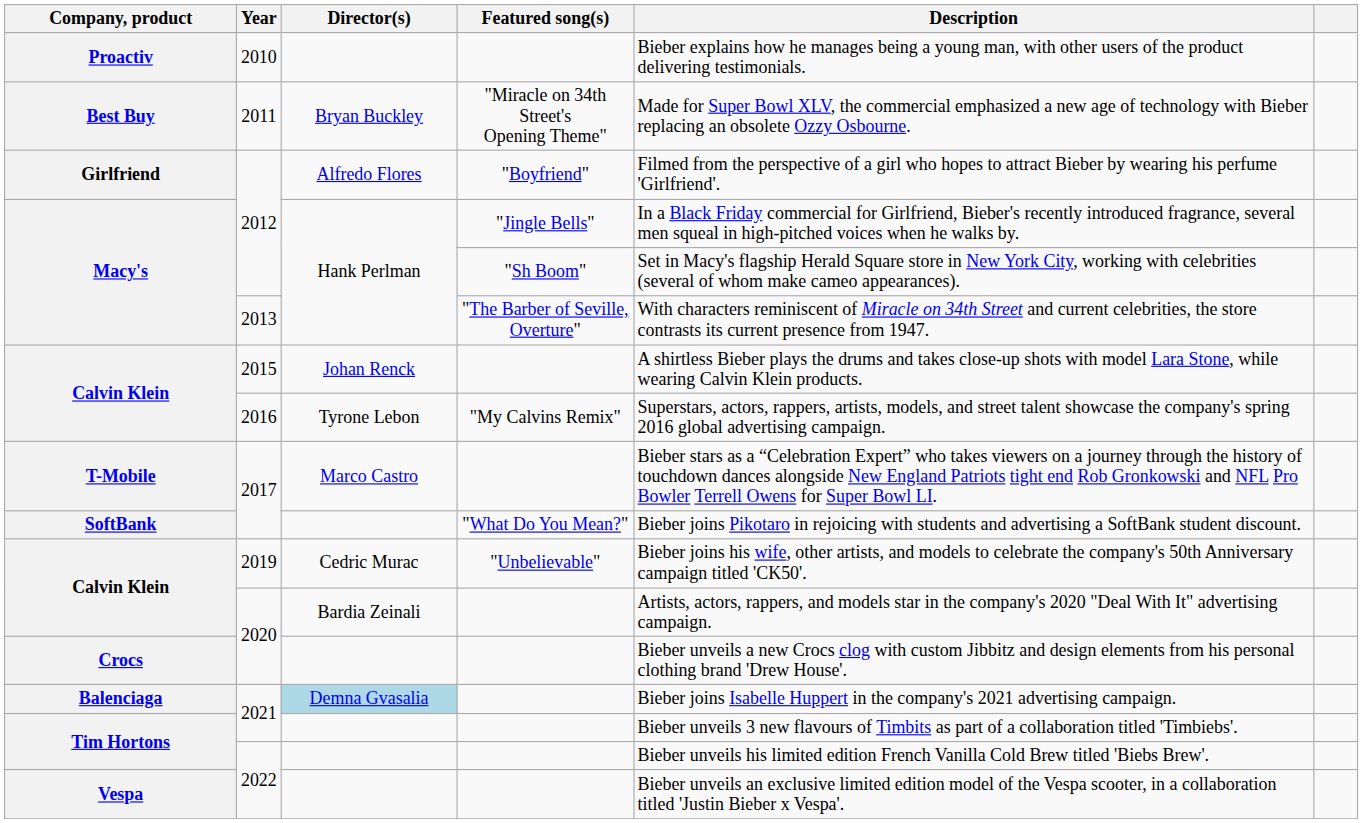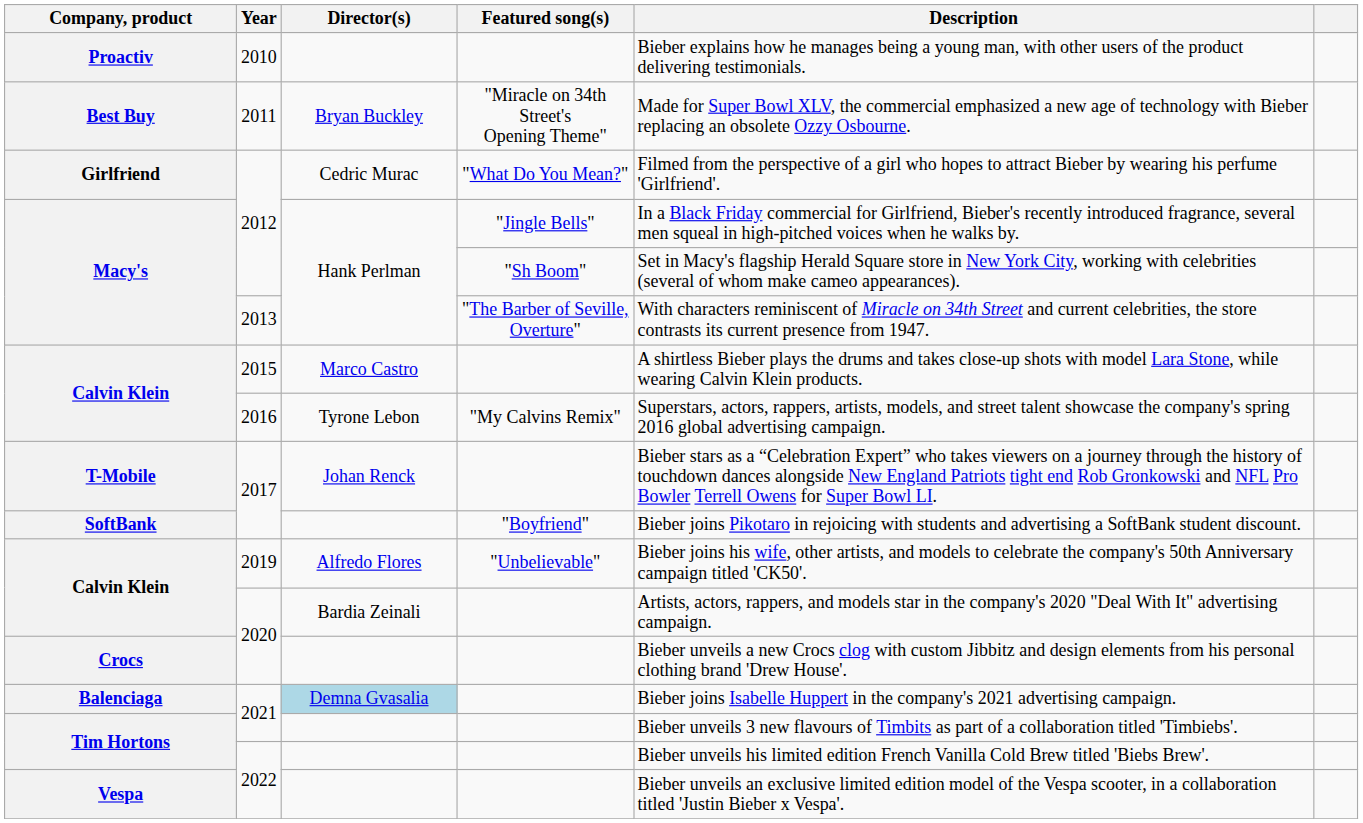(369, 174) Alfredo Flores -> (369, 174) Cedric Murac
(545, 174) "Boyfriend" -> (545, 174) "What Do You Mean?"
(369, 368) Johan Renck -> (369, 368) Marco Castro
(369, 476) Marco Castro -> (369, 476) Johan Renck
(545, 524) "What Do You Mean?" -> (545, 524) "Boyfriend"
(369, 563) Cedric Murac -> (369, 563) Alfredo Flores
